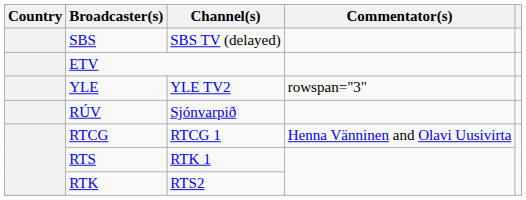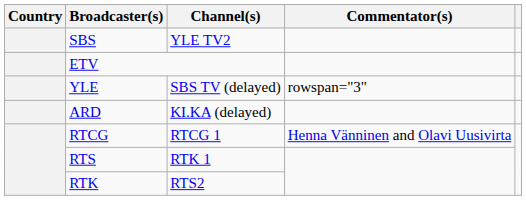(226, 40) SBS TV (delayed) -> (200, 40) YLE TV2
(200, 87) YLE TV2 -> (226, 87) SBS TV (delayed)
+ row: (85, 111)
- row: (85, 111)
